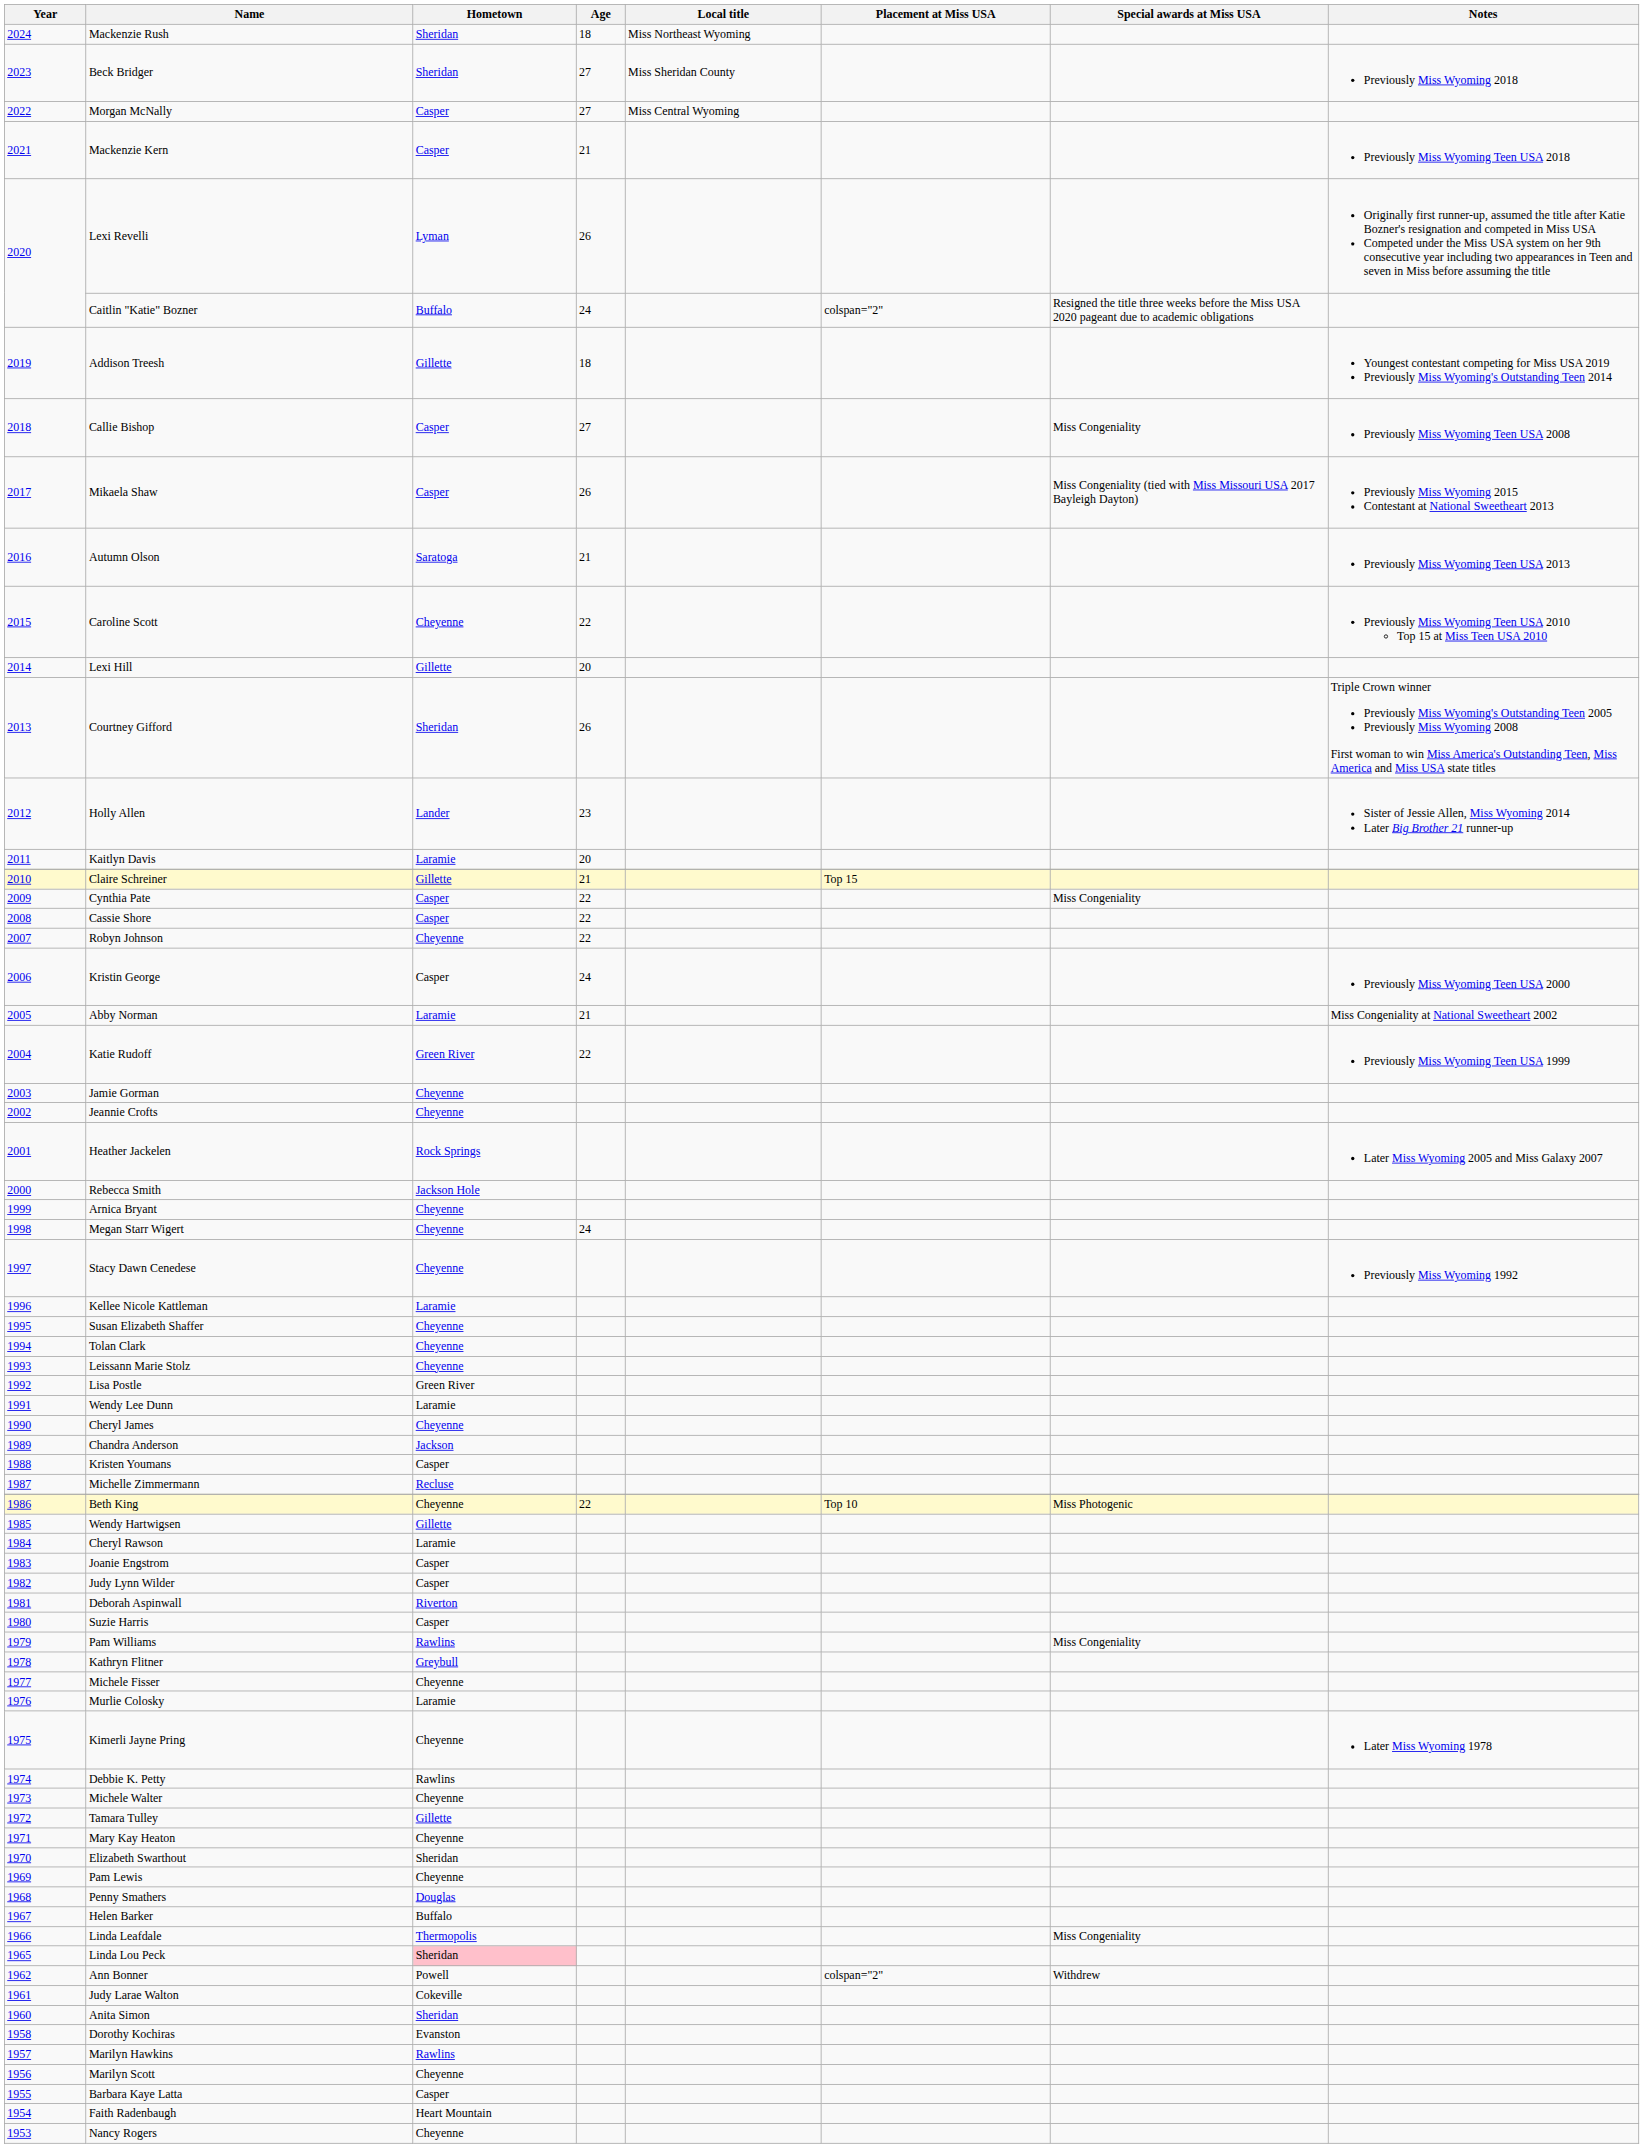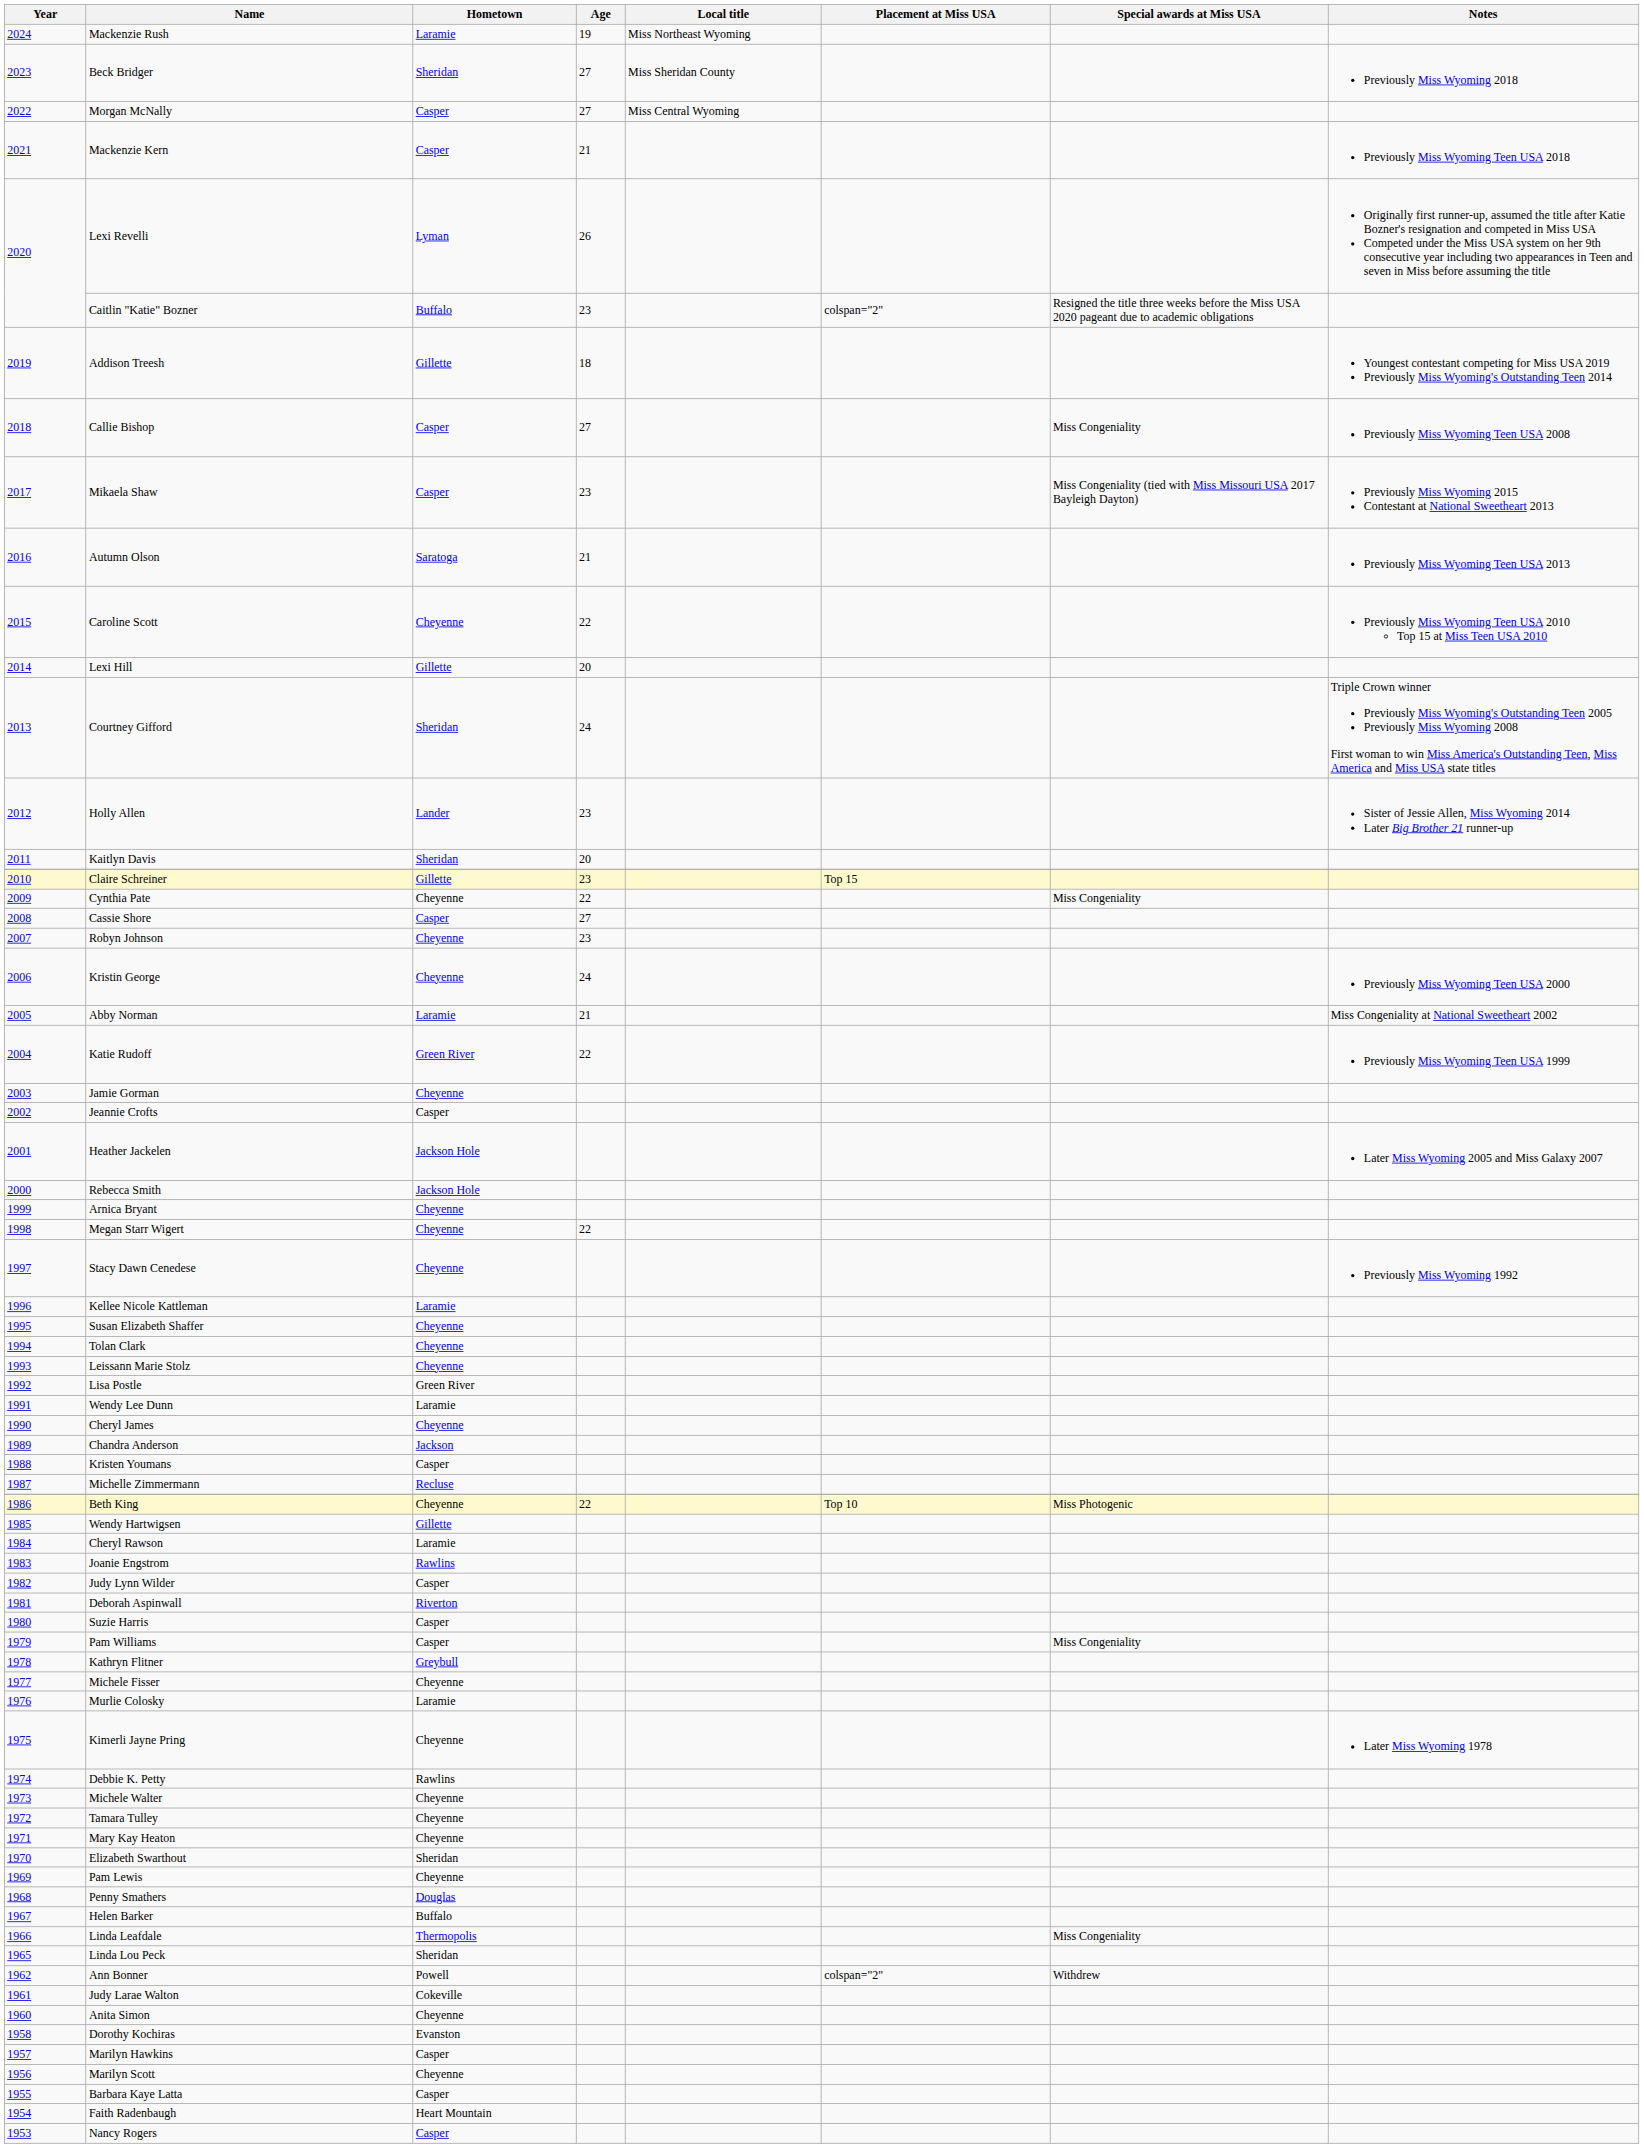(437, 34) Sheridan -> (436, 34) Laramie
(585, 34) 18 -> (585, 34) 19
(585, 310) 24 -> (585, 310) 23
(585, 492) 26 -> (585, 492) 23
(585, 728) 26 -> (585, 728) 24
(436, 859) Laramie -> (437, 859) Sheridan
(585, 879) 21 -> (585, 879) 23
(432, 899) Casper -> (440, 899) Cheyenne
(585, 918) 22 -> (585, 918) 27
(585, 938) 22 -> (585, 938) 23
(432, 977) Casper -> (440, 977) Cheyenne
(440, 1113) Cheyenne -> (432, 1113) Casper
(448, 1151) Rock Springs -> (448, 1151) Jackson Hole
(585, 1229) 24 -> (585, 1229) 22
(432, 1563) Casper -> (435, 1563) Rawlins
(435, 1642) Rawlins -> (432, 1642) Casper
(434, 1818) Gillette -> (440, 1818) Cheyenne
(437, 1956) pink background -> (437, 1956) no background
(437, 2015) Sheridan -> (440, 2015) Cheyenne
(435, 2055) Rawlins -> (432, 2055) Casper
(440, 2133) Cheyenne -> (432, 2133) Casper
